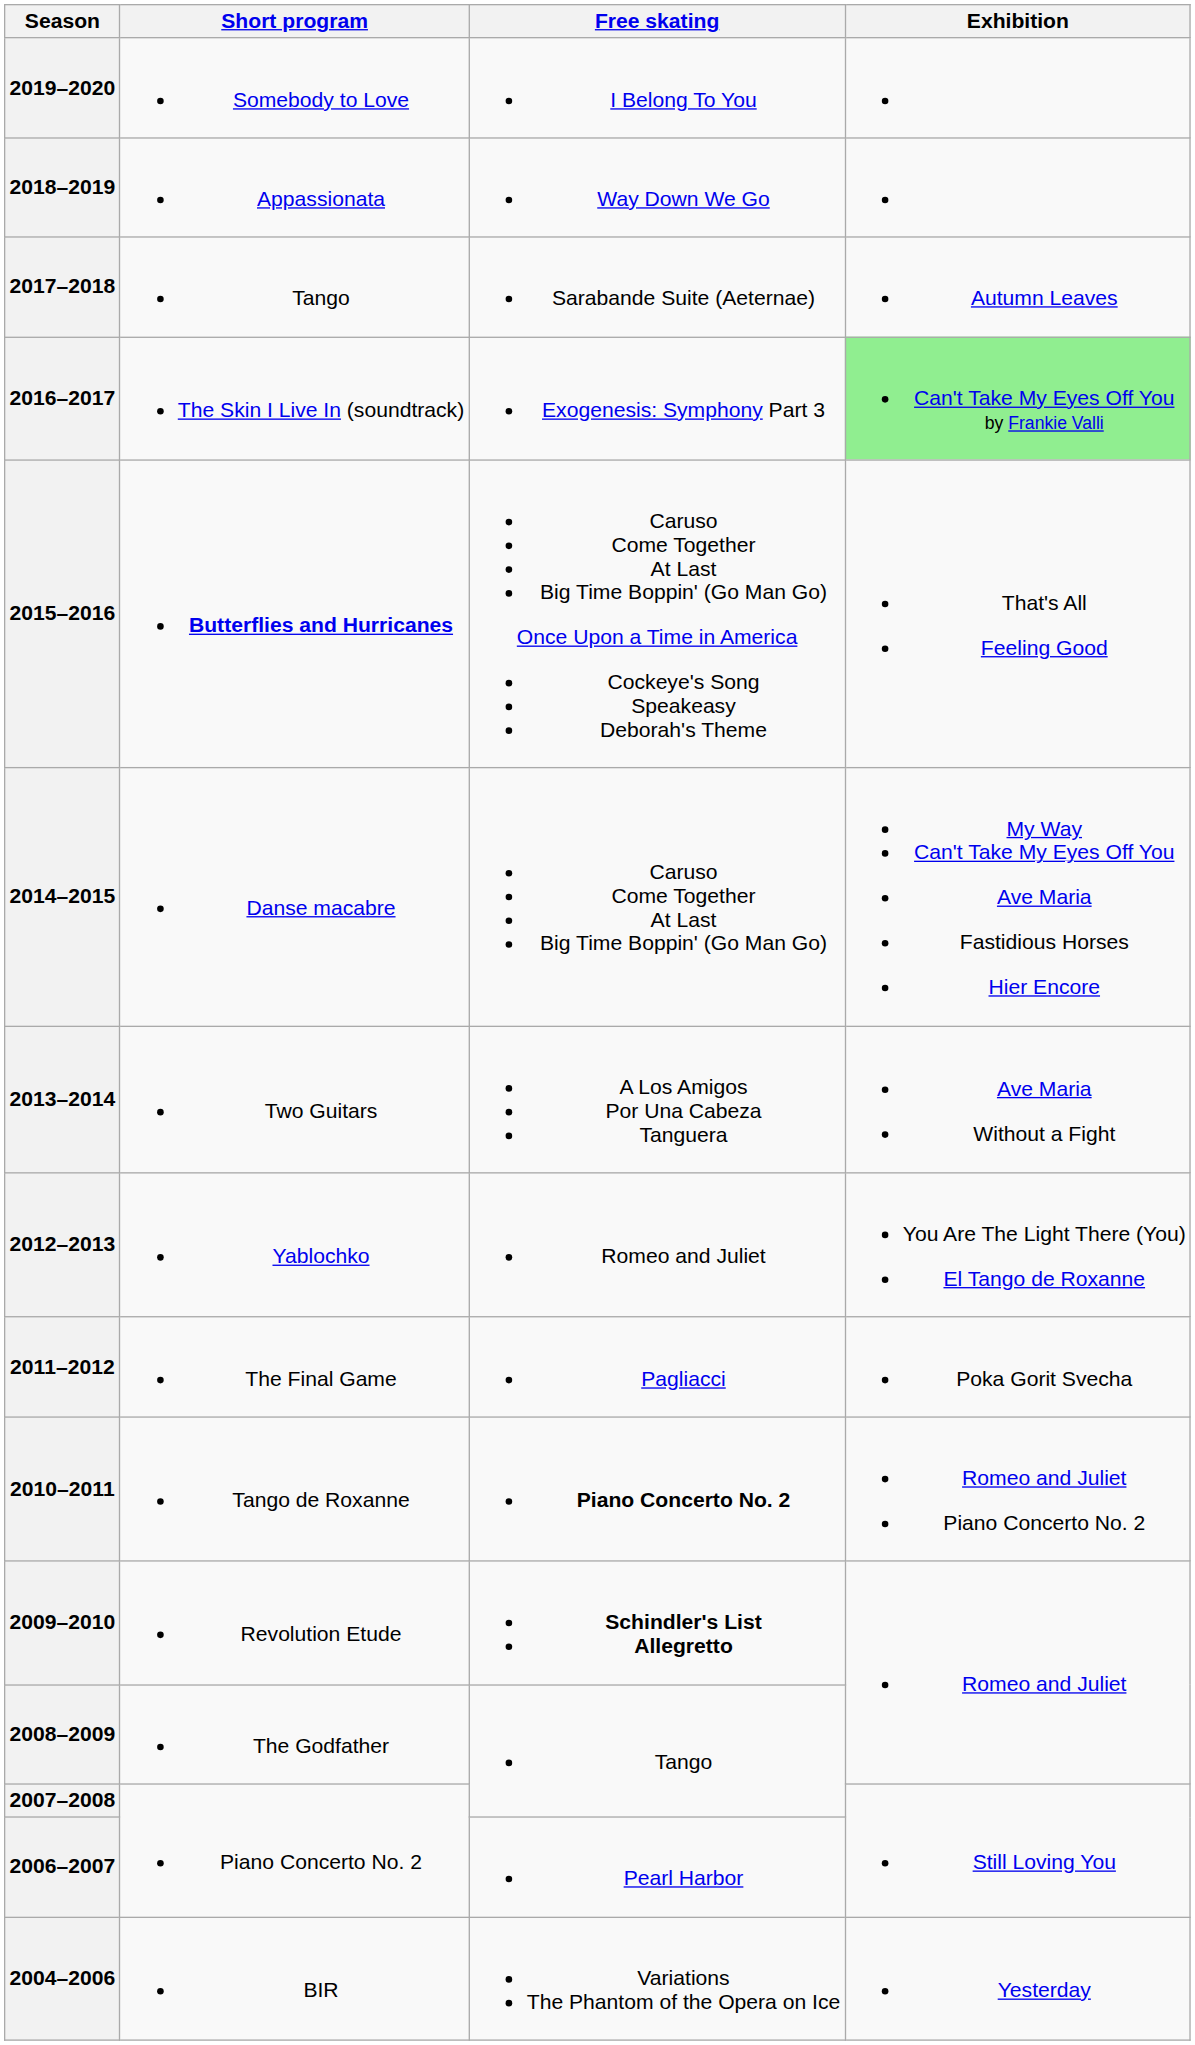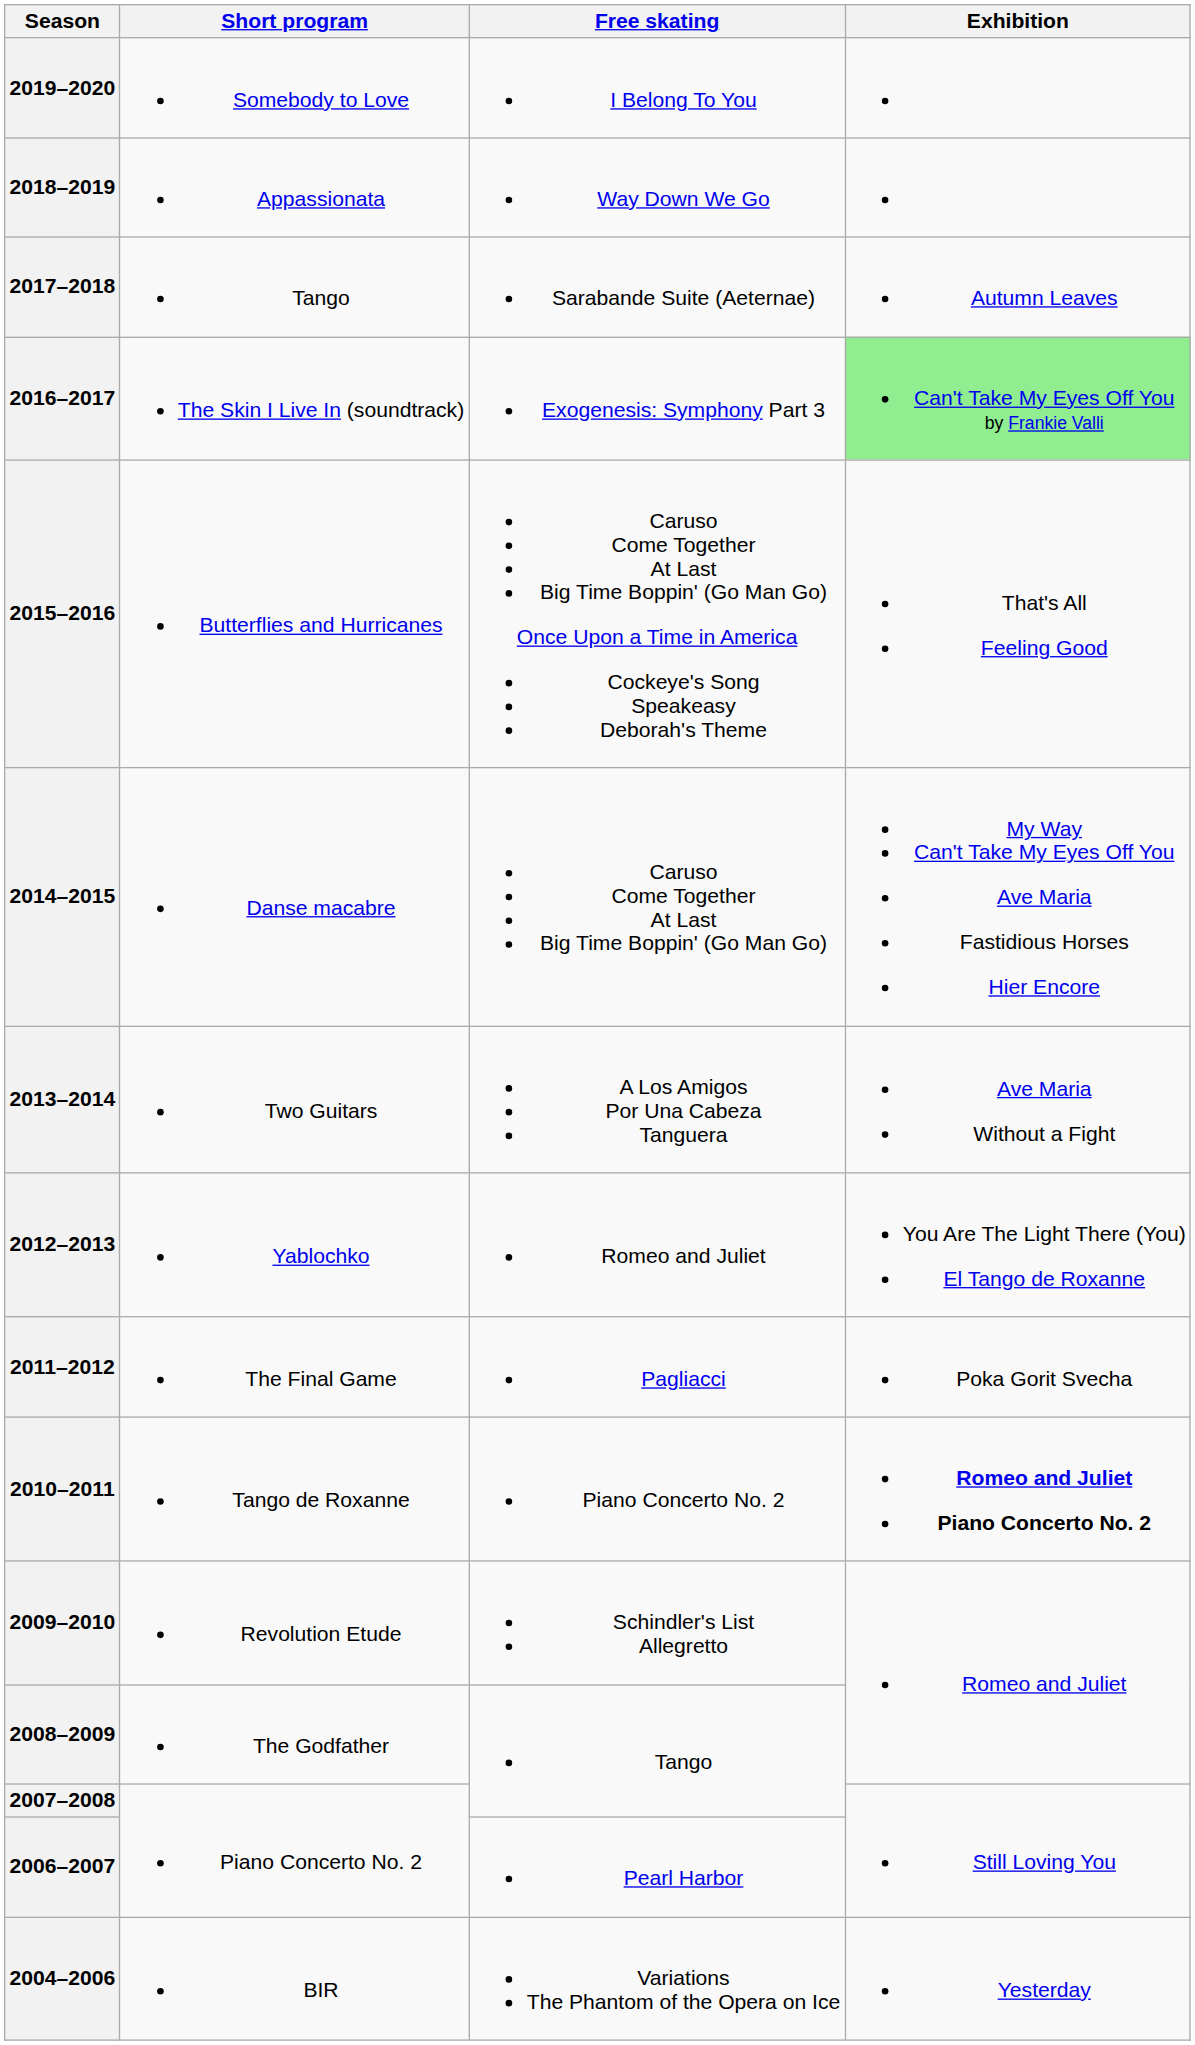(295, 626) bold -> (295, 626) normal
(657, 1501) bold -> (657, 1501) normal
(1018, 1501) normal -> (1018, 1501) bold
(657, 1635) bold -> (657, 1635) normal
